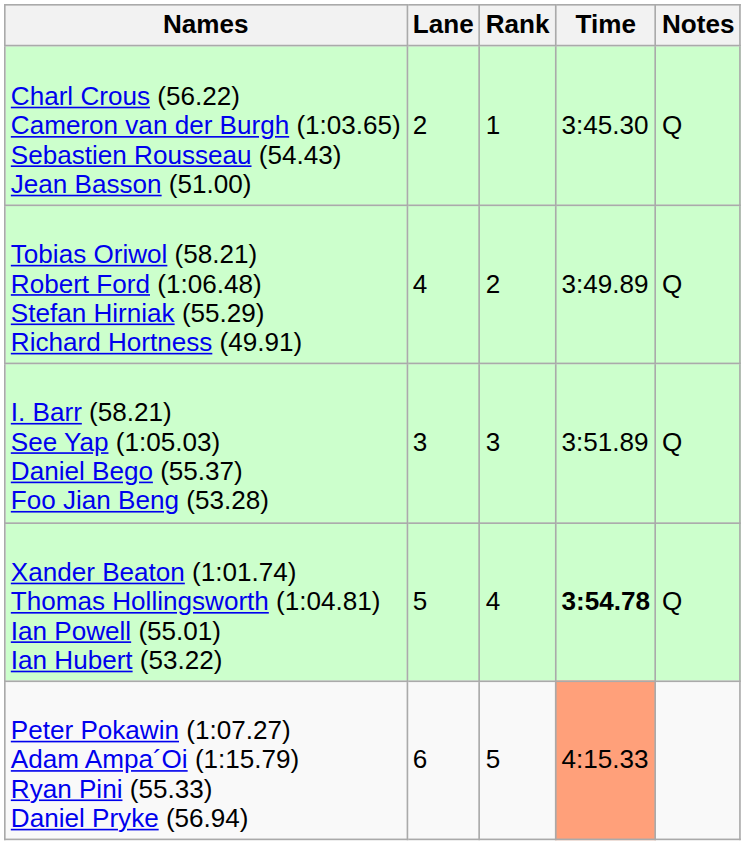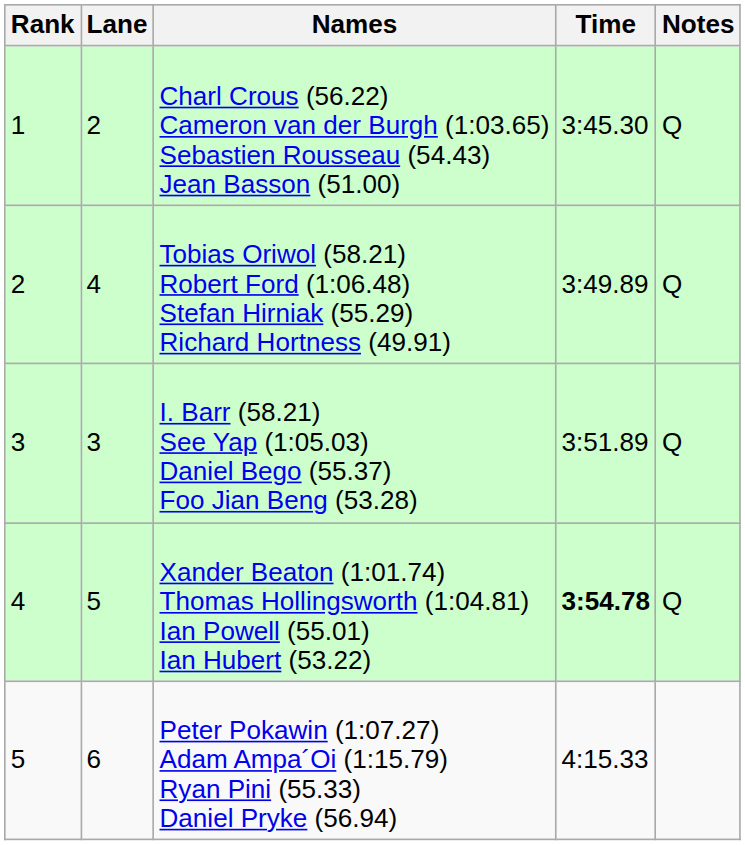columns swapped: (518, 25) <-> (206, 25)
(605, 760) lightsalmon background -> (605, 760) no background
